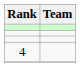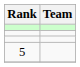(22, 52) 4 -> (22, 52) 5
